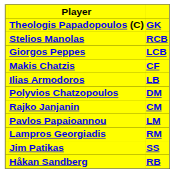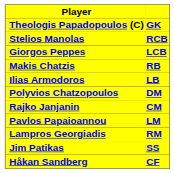(153, 66) CF -> (153, 66) RB
(153, 161) RB -> (153, 161) CF
